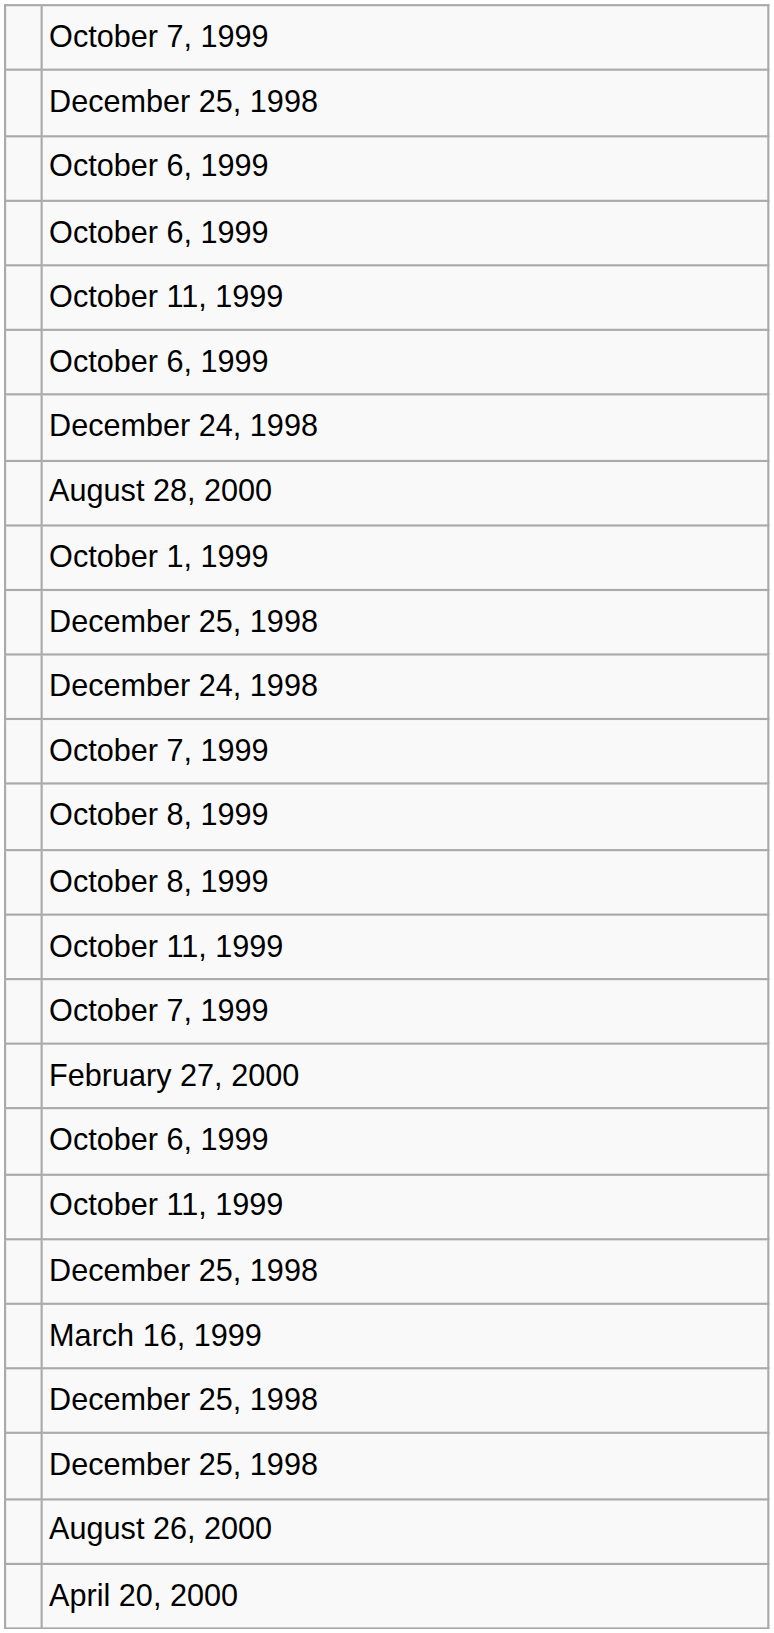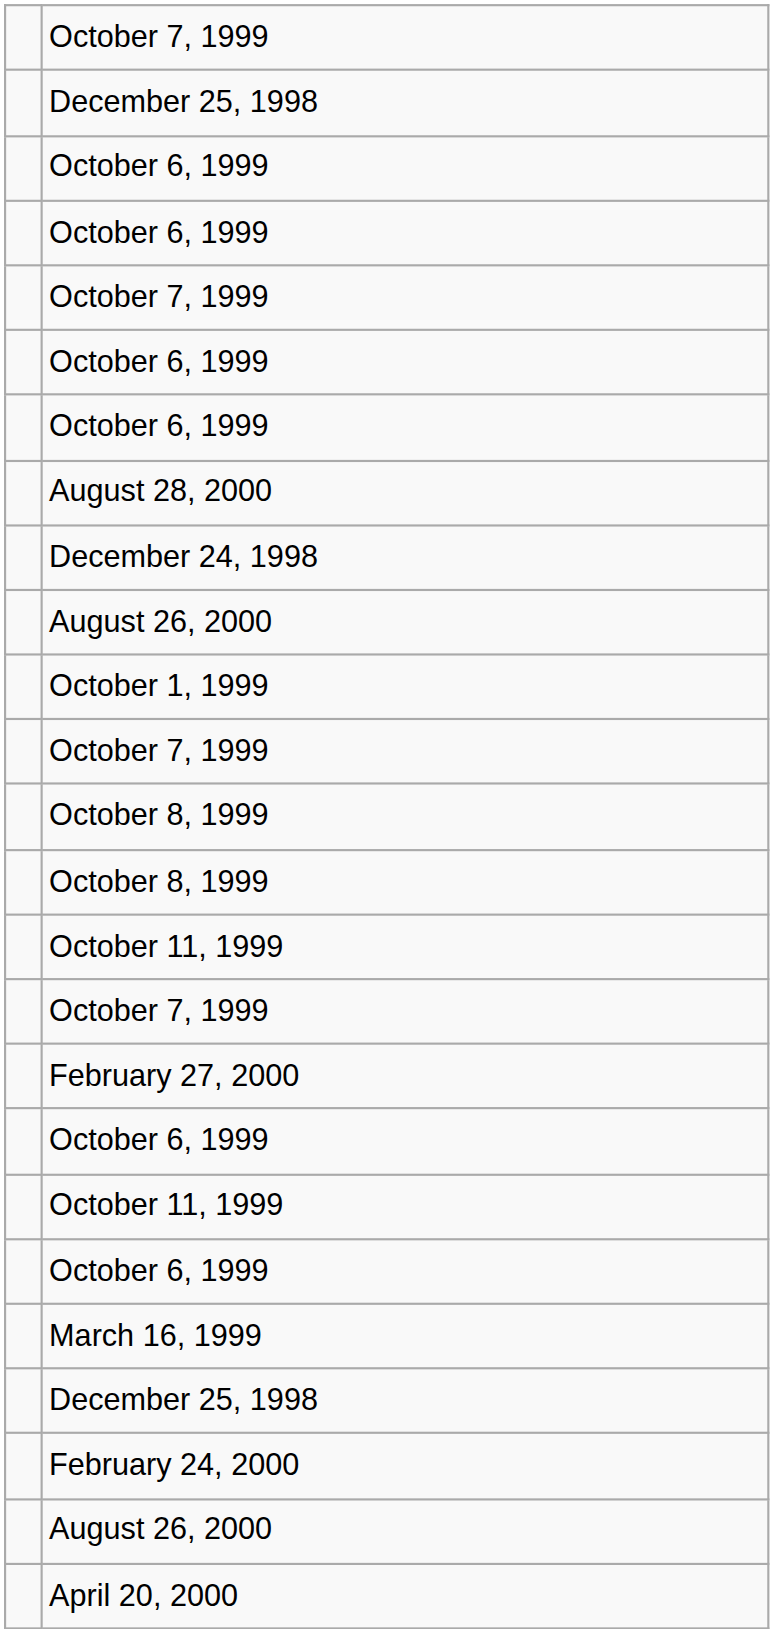(166, 296) October 11, 1999 -> (159, 296) October 7, 1999
(184, 426) December 24, 1998 -> (159, 426) October 6, 1999
(159, 556) October 1, 1999 -> (184, 556) December 24, 1998
(184, 621) December 25, 1998 -> (161, 621) August 26, 2000
(184, 686) December 24, 1998 -> (159, 686) October 1, 1999
(184, 1270) December 25, 1998 -> (159, 1270) October 6, 1999
(184, 1464) December 25, 1998 -> (174, 1464) February 24, 2000
